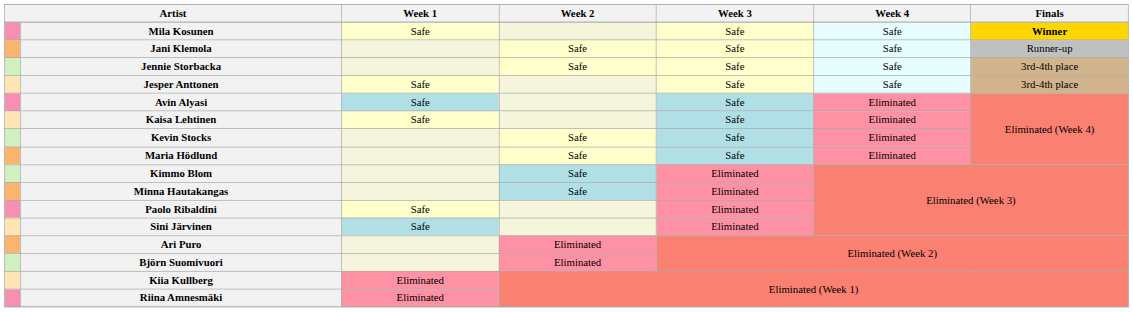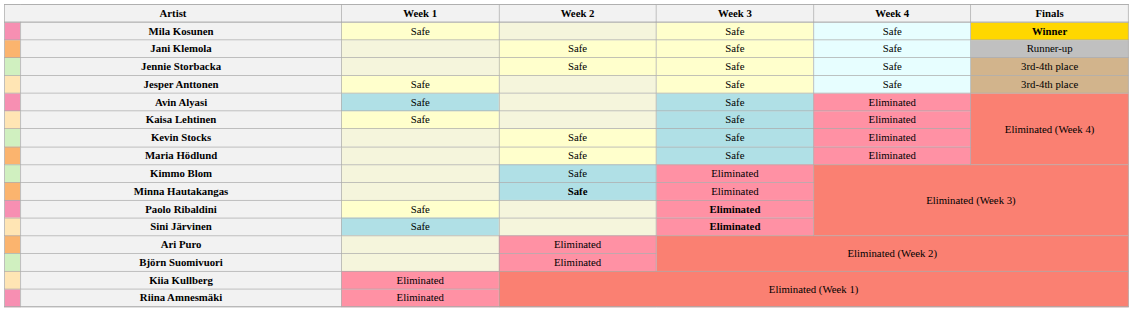(578, 191) normal -> (578, 191) bold
(735, 209) normal -> (735, 209) bold
(735, 227) normal -> (735, 227) bold
